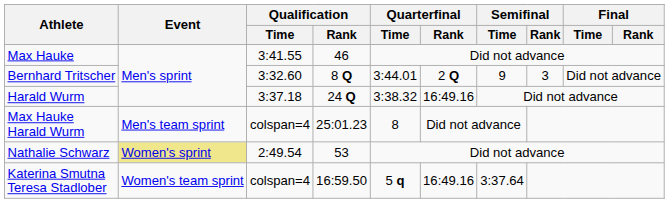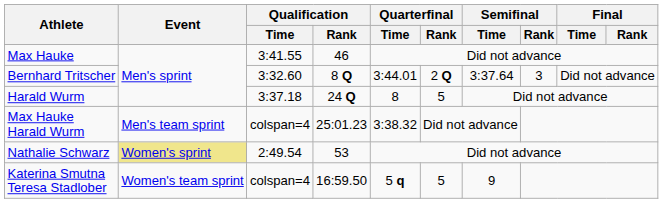(502, 76) 9 -> (492, 76) 3:37.64
(395, 97) 3:38.32 -> (395, 97) 8
(449, 97) 16:49.16 -> (441, 97) 5
(395, 125) 8 -> (395, 125) 3:38.32
(449, 181) 16:49.16 -> (441, 181) 5
(502, 181) 3:37.64 -> (492, 181) 9
